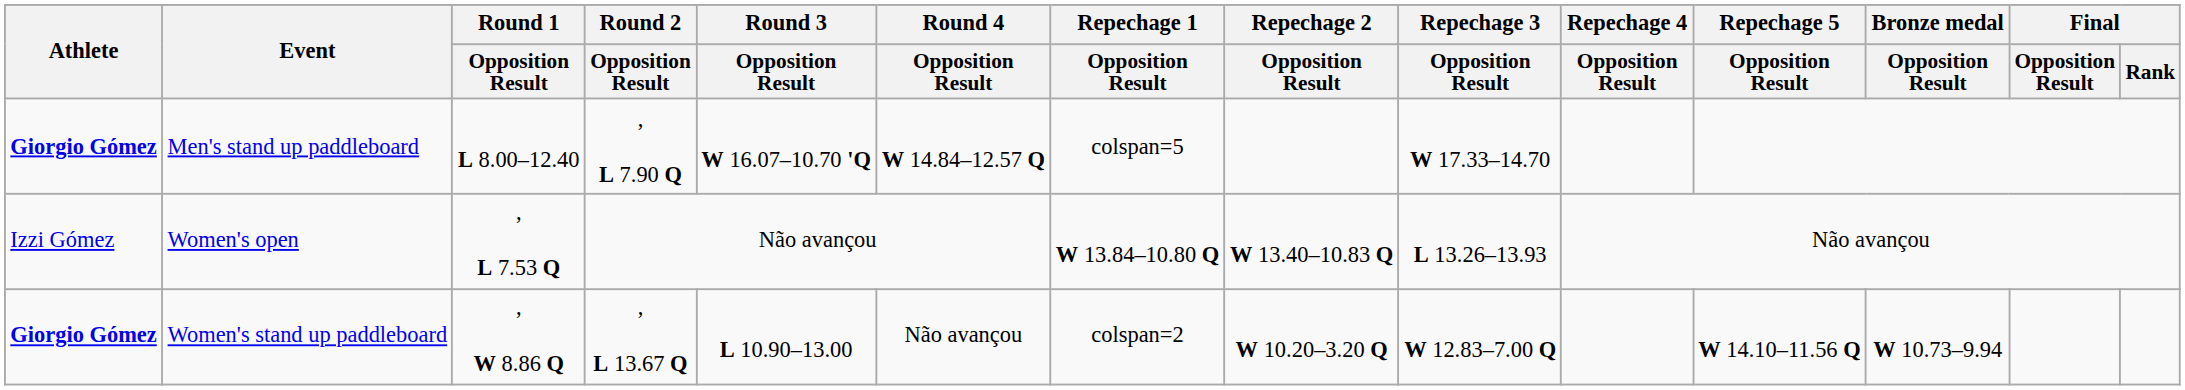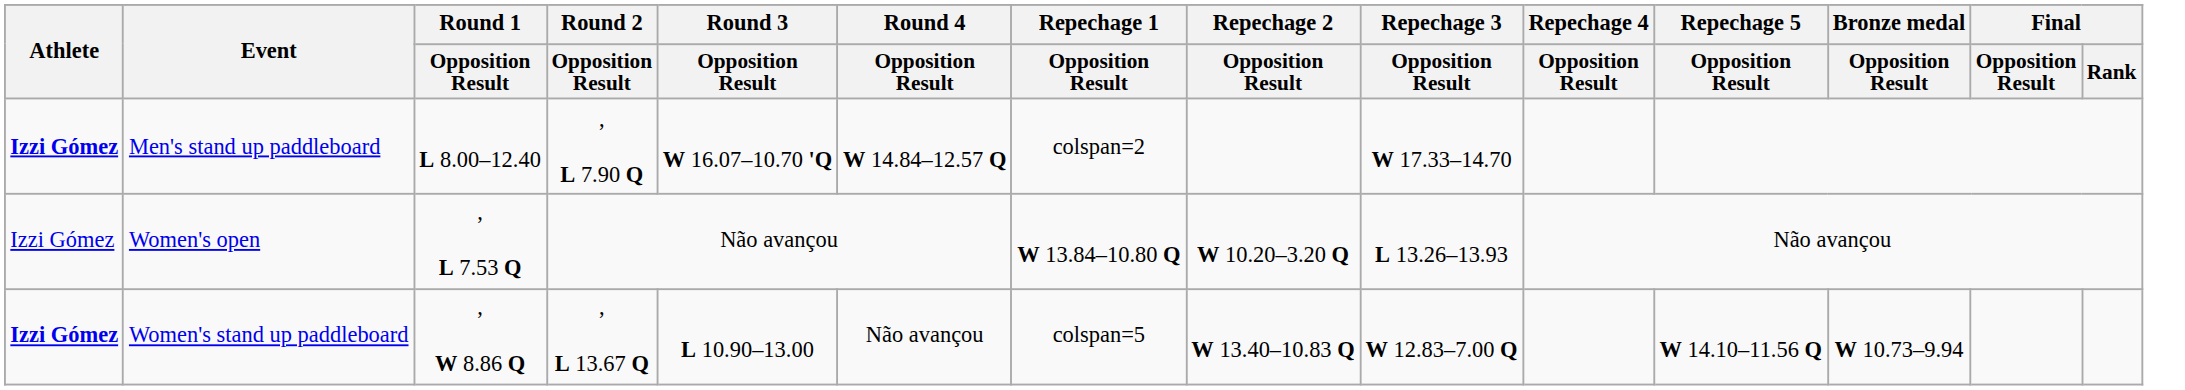(84, 146) Giorgio Gómez -> (64, 146) Izzi Gómez
(1138, 146) colspan=5 -> (1099, 146) colspan=2
(1312, 255) W 13.40–10.83 Q -> (1273, 255) W 10.20–3.20 Q
(84, 335) Giorgio Gómez -> (64, 335) Izzi Gómez
(1138, 335) colspan=2 -> (1099, 335) colspan=5
(1312, 350) W 10.20–3.20 Q -> (1273, 350) W 13.40–10.83 Q
